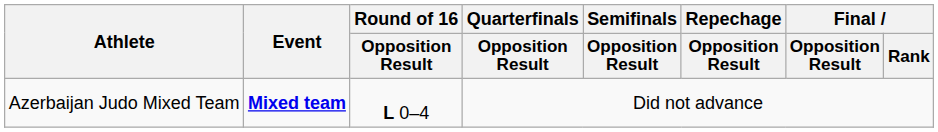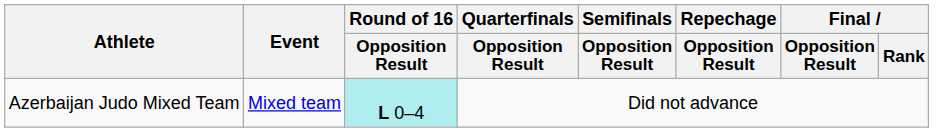(297, 103) bold -> (294, 103) normal
(406, 113) no background -> (401, 113) paleturquoise background
